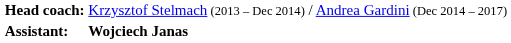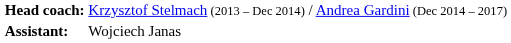(138, 30) bold -> (135, 30) normal
